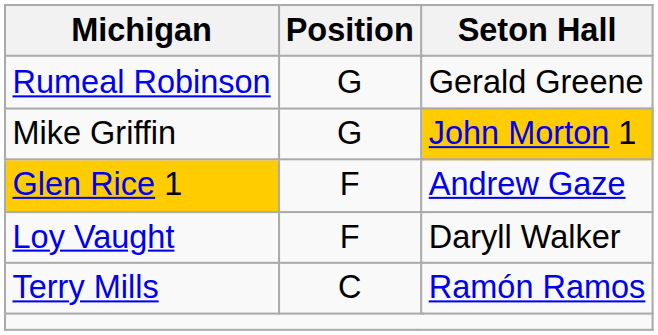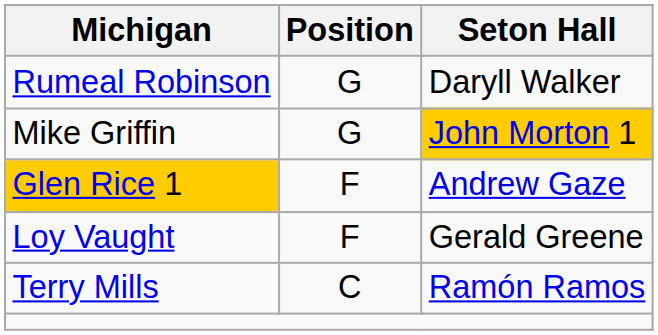(536, 81) Gerald Greene -> (525, 81) Daryll Walker
(525, 236) Daryll Walker -> (536, 236) Gerald Greene
